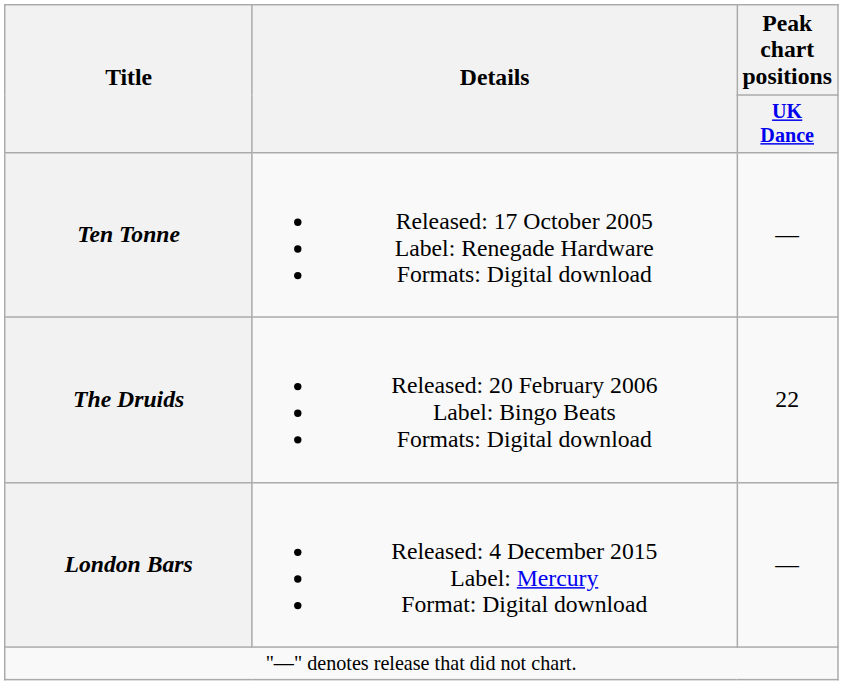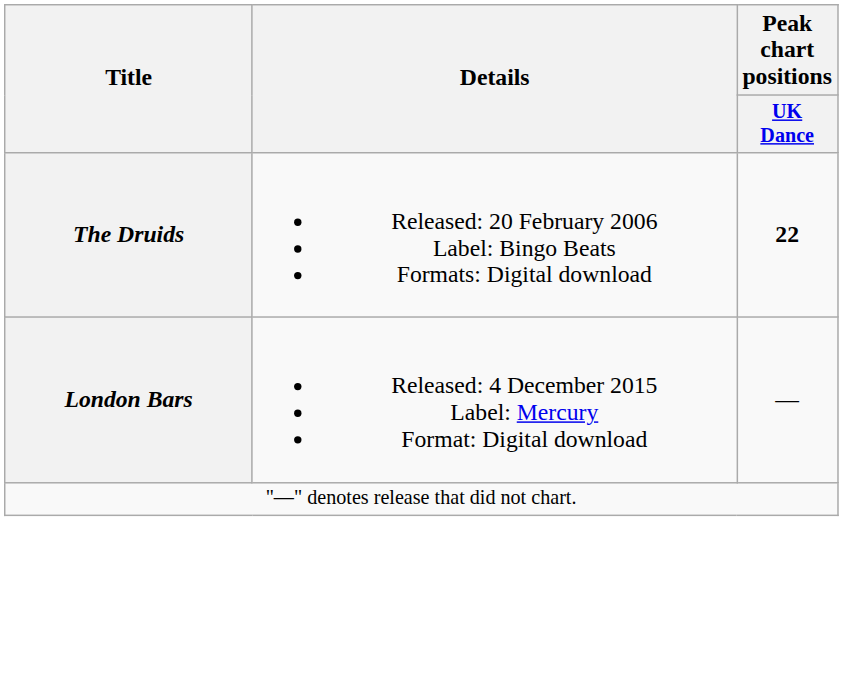- row: (129, 234)
(787, 399) normal -> (787, 234) bold
